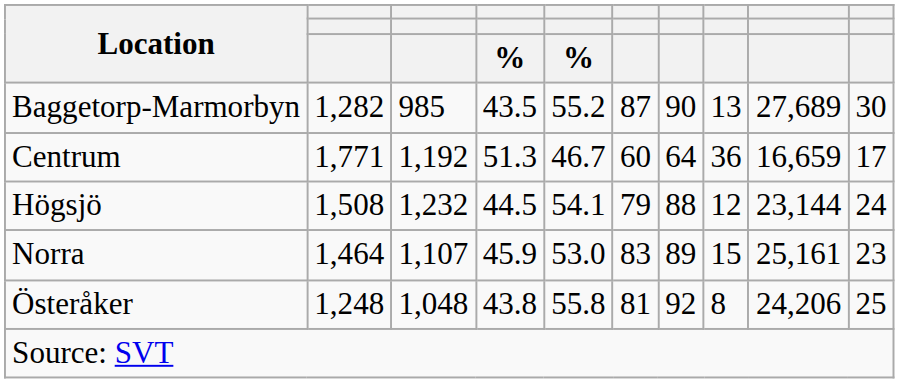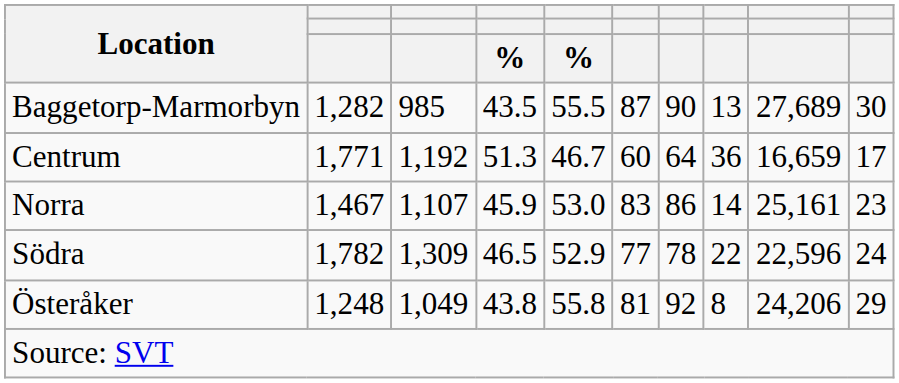(578, 106) 55.2 -> (578, 106) 55.5
- row: (57, 205)
(349, 254) 1,464 -> (349, 205) 1,467
(681, 254) 89 -> (681, 205) 86
(726, 254) 15 -> (726, 205) 14
+ row: (48, 254)
(433, 303) 1,048 -> (433, 303) 1,049
(871, 303) 25 -> (871, 303) 29
